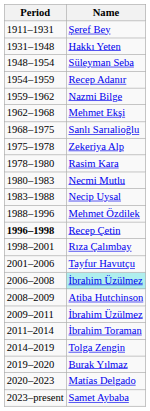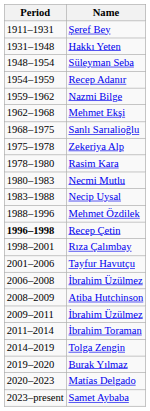(106, 280) paleturquoise background -> (106, 280) no background
